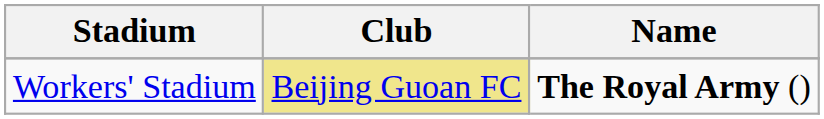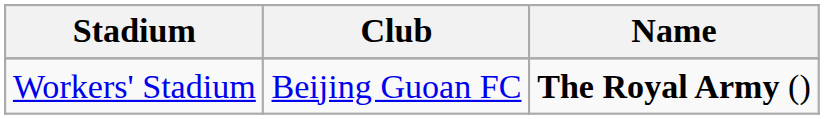(396, 85) khaki background -> (396, 85) no background
